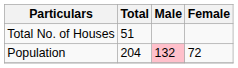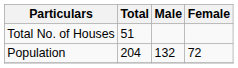(165, 53) pink background -> (165, 53) no background
